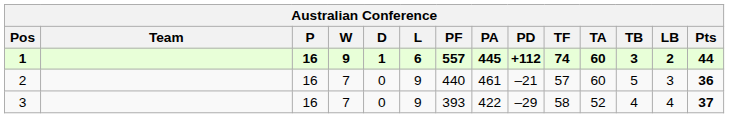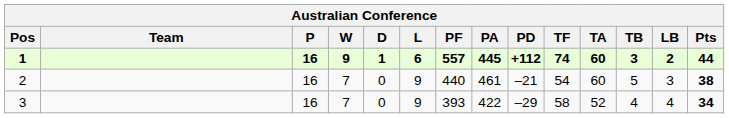(562, 81) 57 -> (562, 81) 54
(706, 81) 36 -> (706, 81) 38
(706, 102) 37 -> (706, 102) 34
